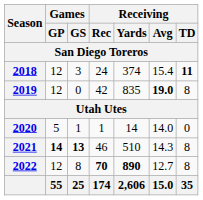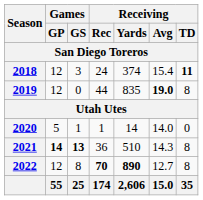(101, 90) 42 -> (101, 90) 44
(101, 147) 46 -> (101, 147) 36
